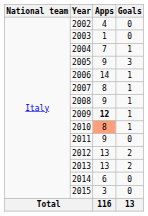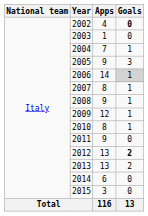(130, 24) normal -> (130, 24) bold
(130, 75) no background -> (130, 75) lightgrey background
(104, 114) bold -> (104, 114) normal
(104, 127) lightsalmon background -> (104, 127) no background
(130, 153) normal -> (130, 153) bold
